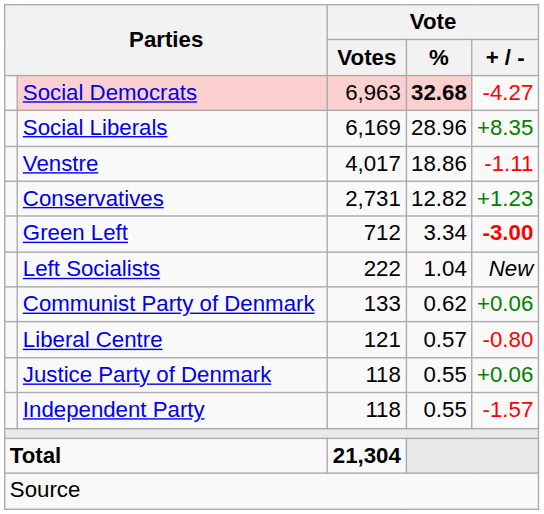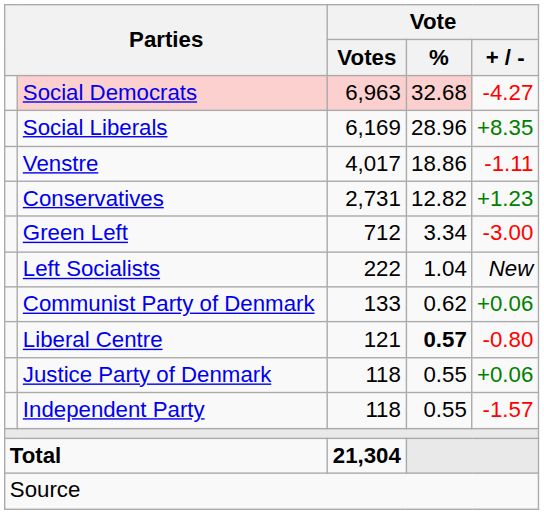(439, 92) bold -> (439, 92) normal
(508, 233) bold -> (508, 233) normal
(445, 339) normal -> (445, 339) bold
